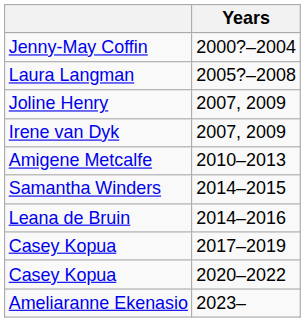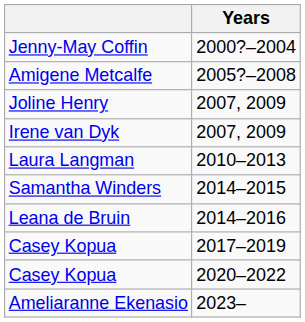(71, 75) Laura Langman -> (80, 75) Amigene Metcalfe
(80, 160) Amigene Metcalfe -> (71, 160) Laura Langman
